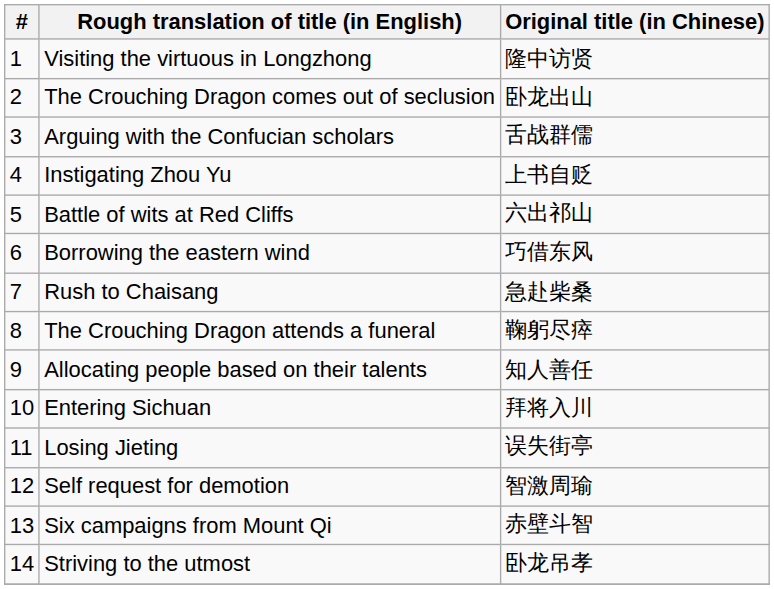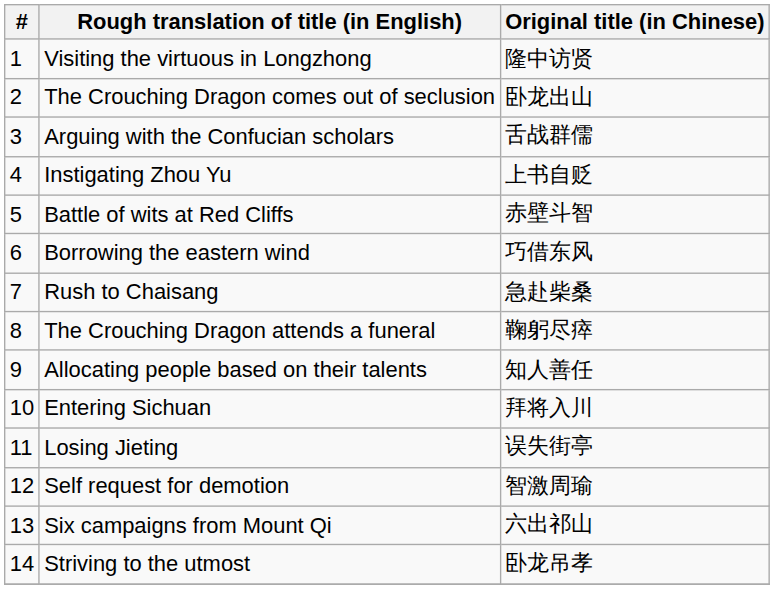(549, 213) 六出祁山 -> (549, 213) 赤壁斗智
(549, 524) 赤壁斗智 -> (549, 524) 六出祁山
